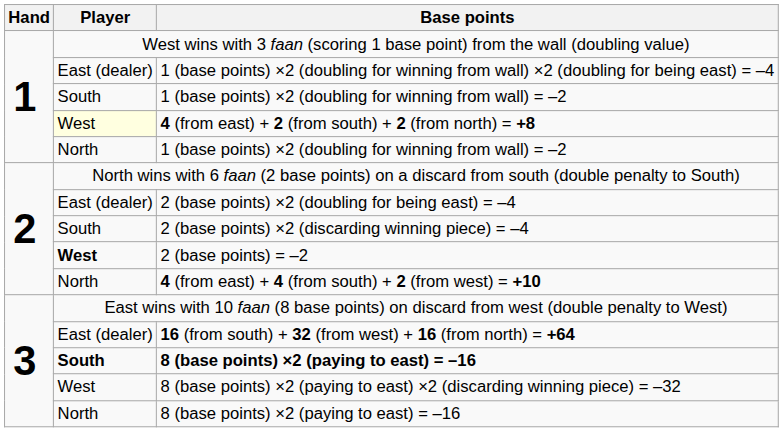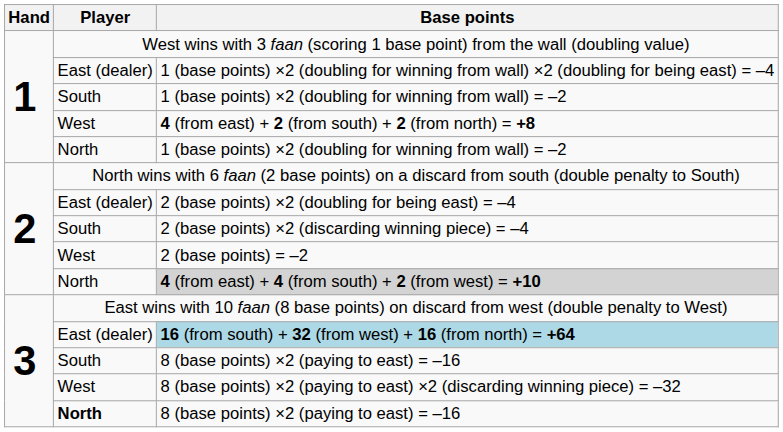(76, 123) lightyellow background -> (76, 123) no background
(77, 255) bold -> (76, 255) normal
(351, 281) no background -> (351, 281) lightgrey background
(368, 334) no background -> (368, 334) lightblue background
(81, 360) bold -> (79, 360) normal
(318, 360) bold -> (310, 360) normal
(78, 413) normal -> (80, 413) bold
